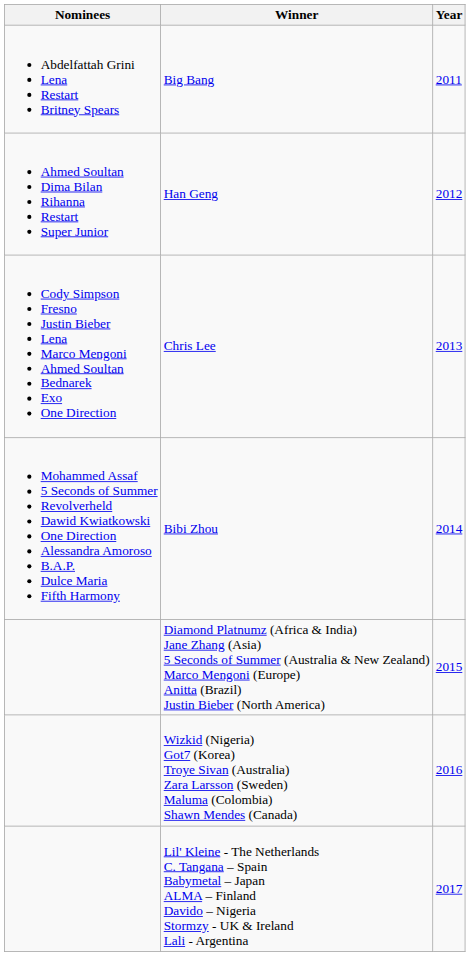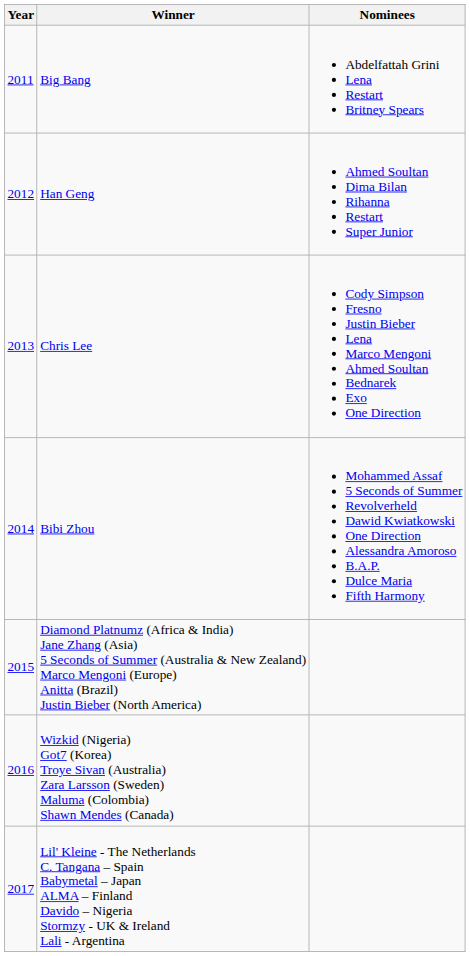columns swapped: (449, 15) <-> (83, 15)
